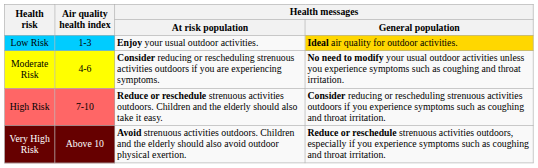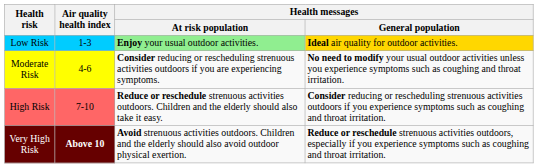(188, 43) no background -> (188, 43) lightgreen background
(85, 144) normal -> (85, 144) bold
